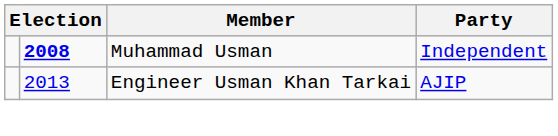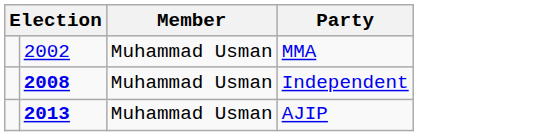+ row: (299, 52)
(47, 83) normal -> (47, 114) bold
(261, 83) Engineer Usman Khan Tarkai -> (192, 114) Muhammad Usman
